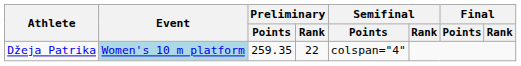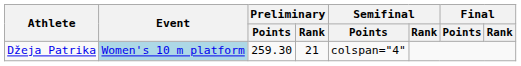(272, 51) 259.35 -> (272, 51) 259.30
(312, 51) 22 -> (312, 51) 21
